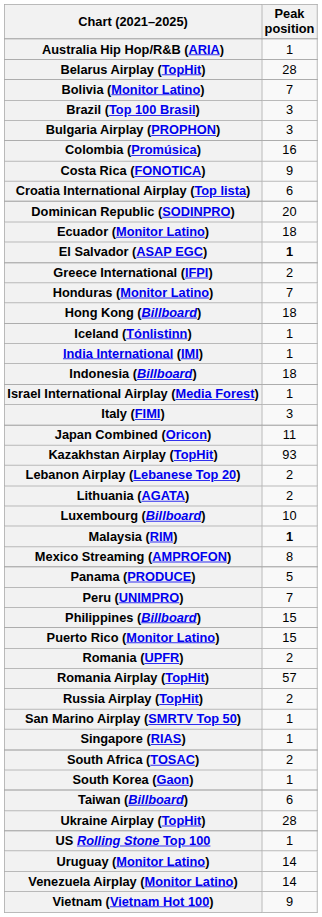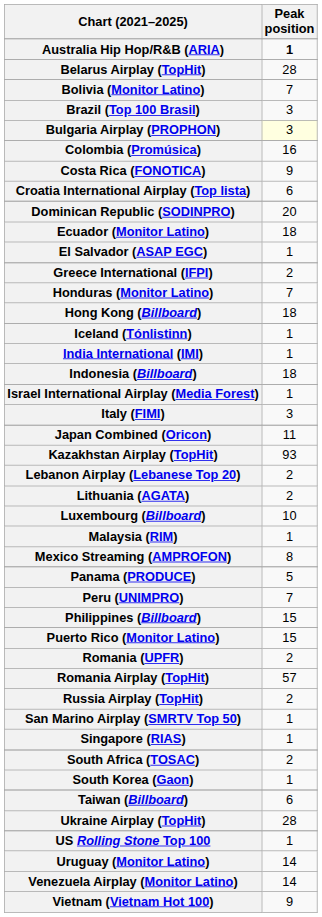(289, 49) normal -> (289, 49) bold
(289, 130) no background -> (289, 130) lightyellow background
(289, 252) bold -> (289, 252) normal
(289, 536) bold -> (289, 536) normal
